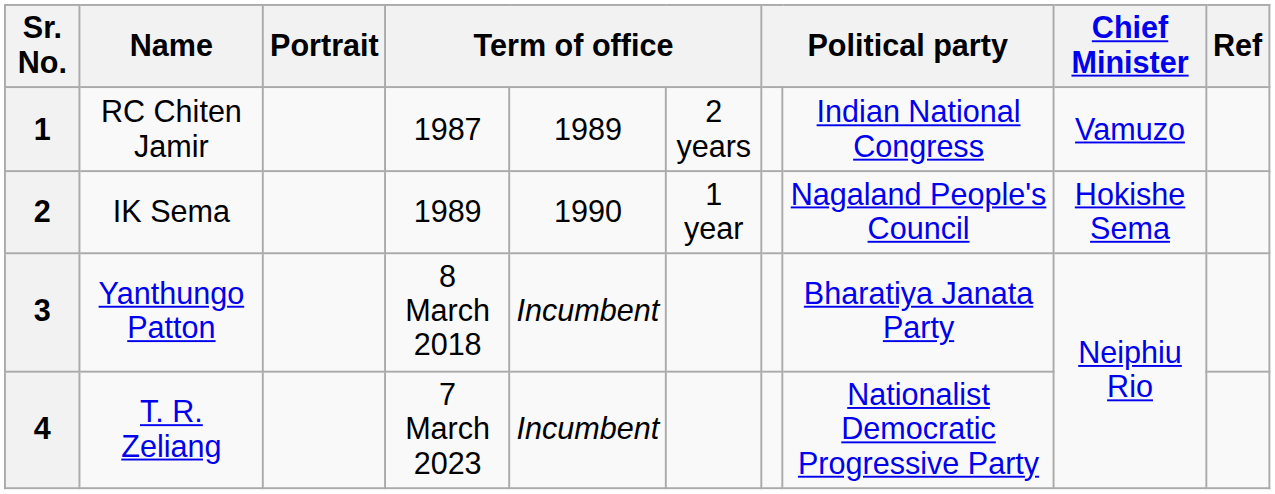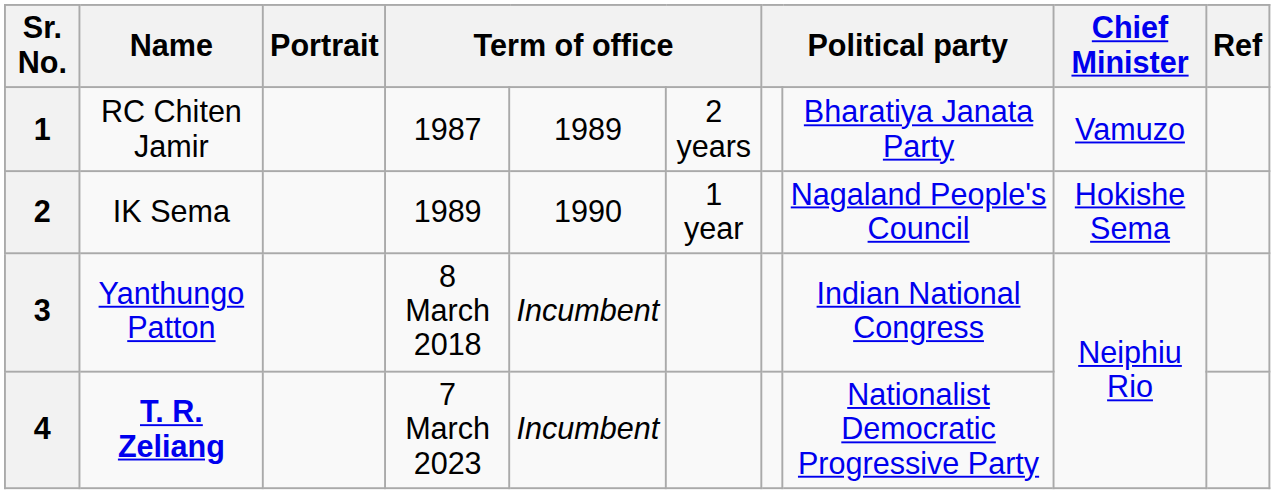(919, 128) Indian National Congress -> (919, 128) Bharatiya Janata Party
(919, 311) Bharatiya Janata Party -> (919, 311) Indian National Congress
(171, 428) normal -> (171, 428) bold
